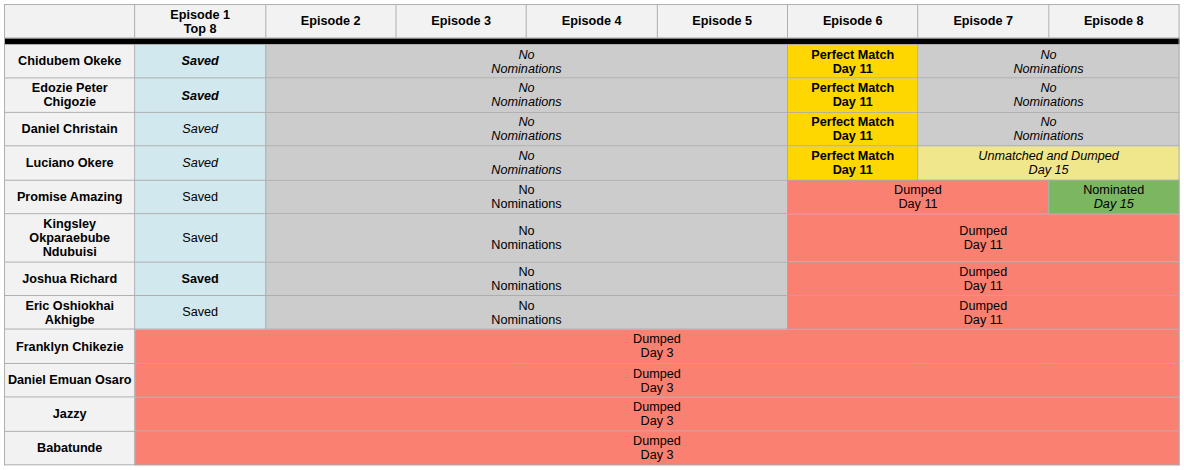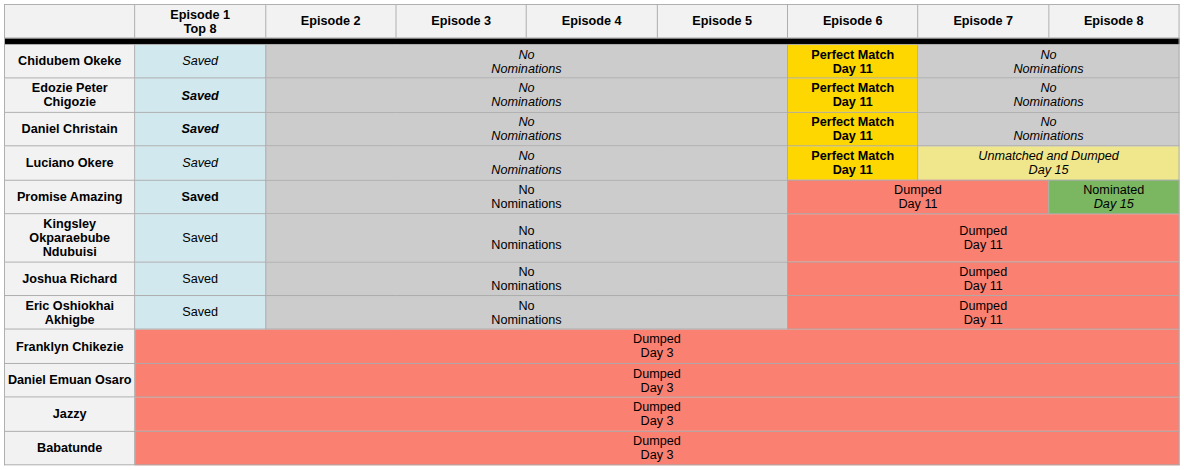(200, 61) bold -> (200, 61) normal
(200, 129) normal -> (200, 129) bold
(200, 196) normal -> (200, 196) bold
(200, 278) bold -> (200, 278) normal
